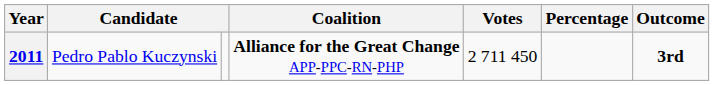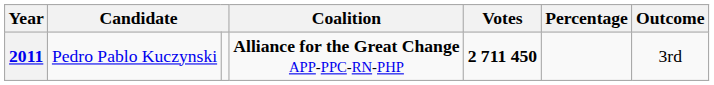(503, 56) normal -> (502, 56) bold
(671, 56) bold -> (670, 56) normal
